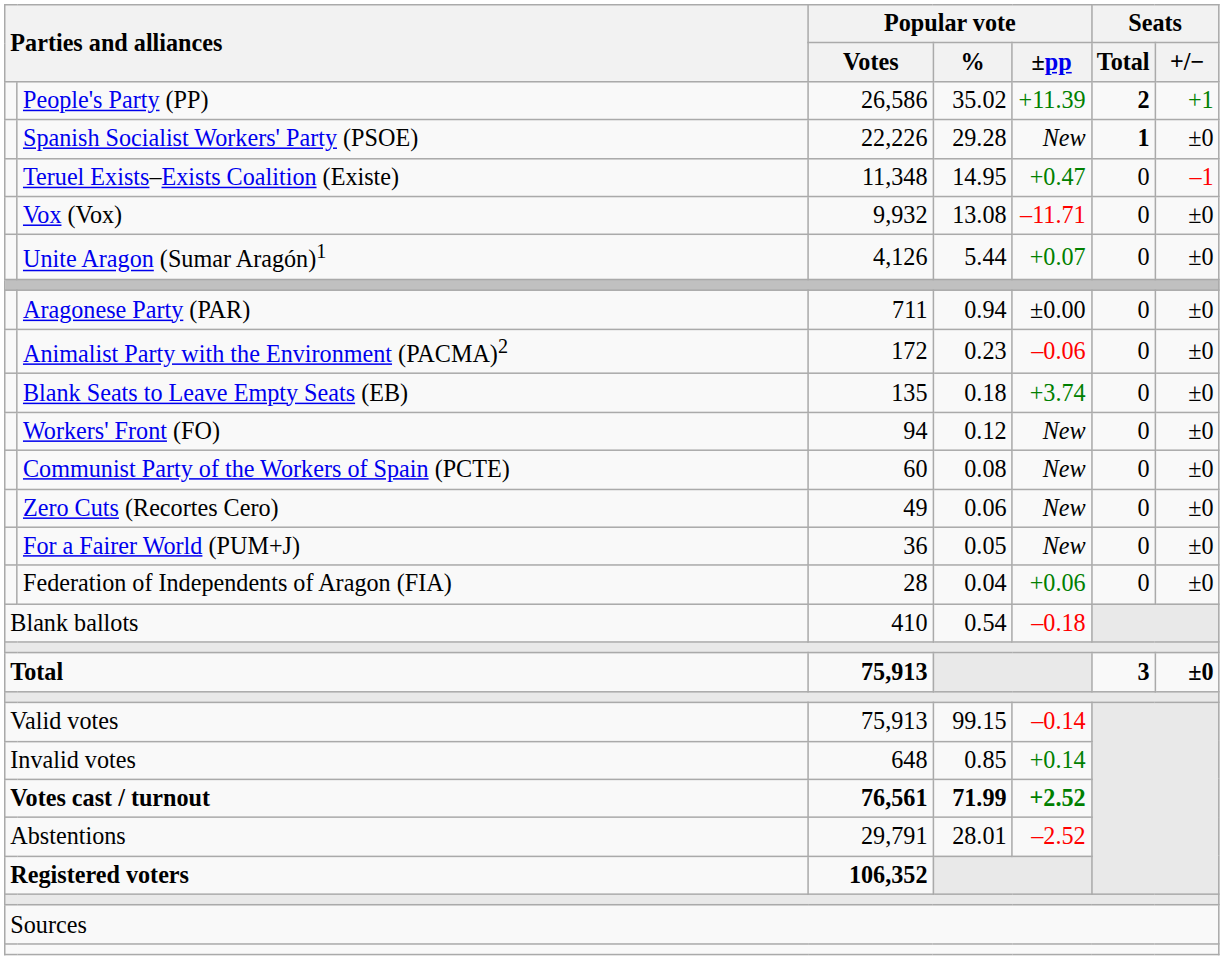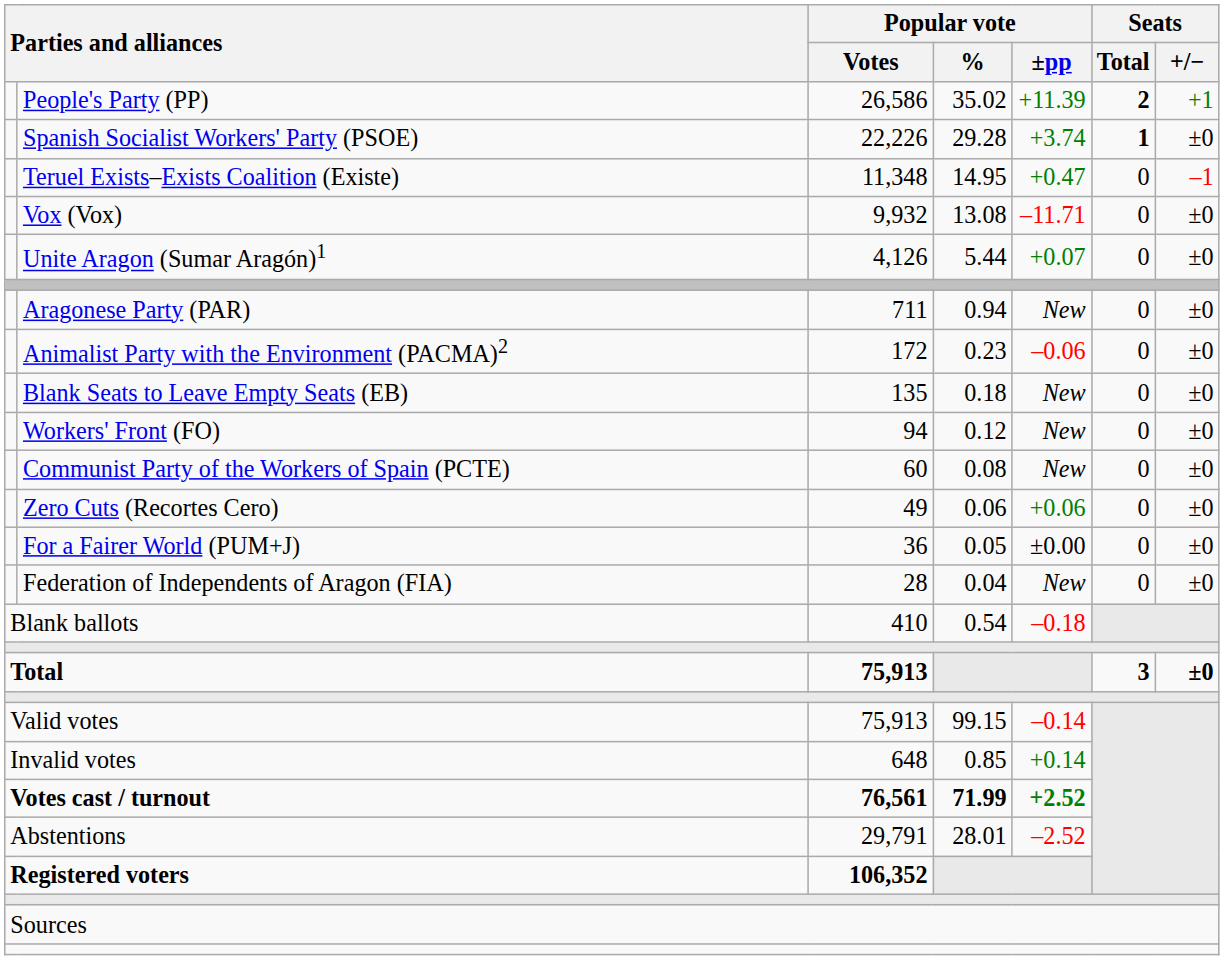(1064, 138) New -> (1058, 138) +3.74
(1058, 309) ±0.00 -> (1064, 309) New
(1058, 392) +3.74 -> (1064, 392) New
(1064, 507) New -> (1058, 507) +0.06
(1064, 545) New -> (1058, 545) ±0.00
(1058, 584) +0.06 -> (1064, 584) New
